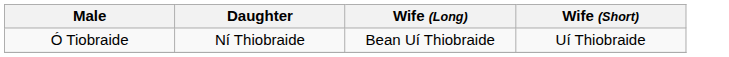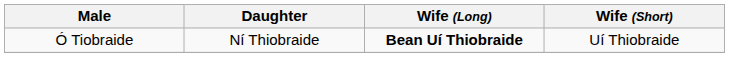(430, 40) normal -> (454, 40) bold
